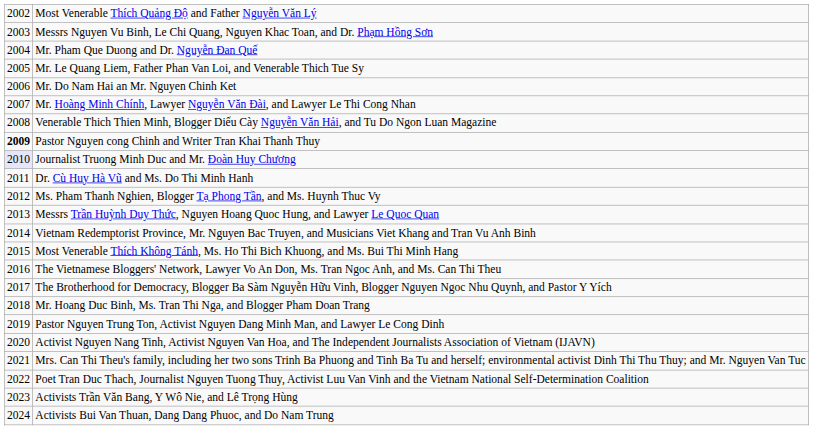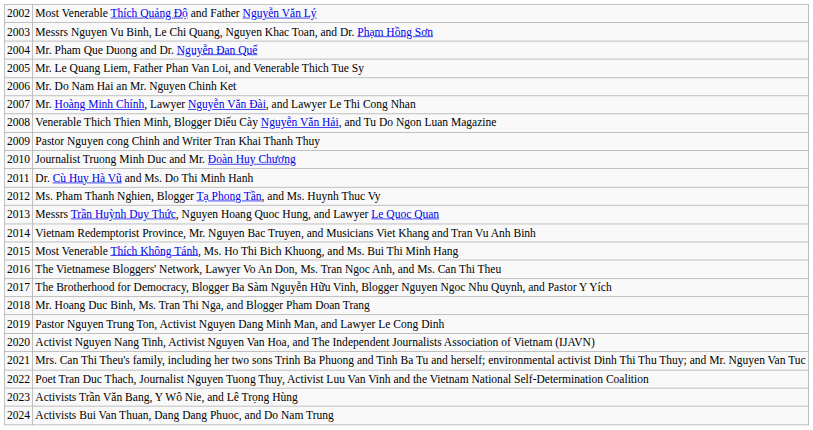(19, 141) bold -> (19, 141) normal
(19, 159) lavender background -> (19, 159) no background
